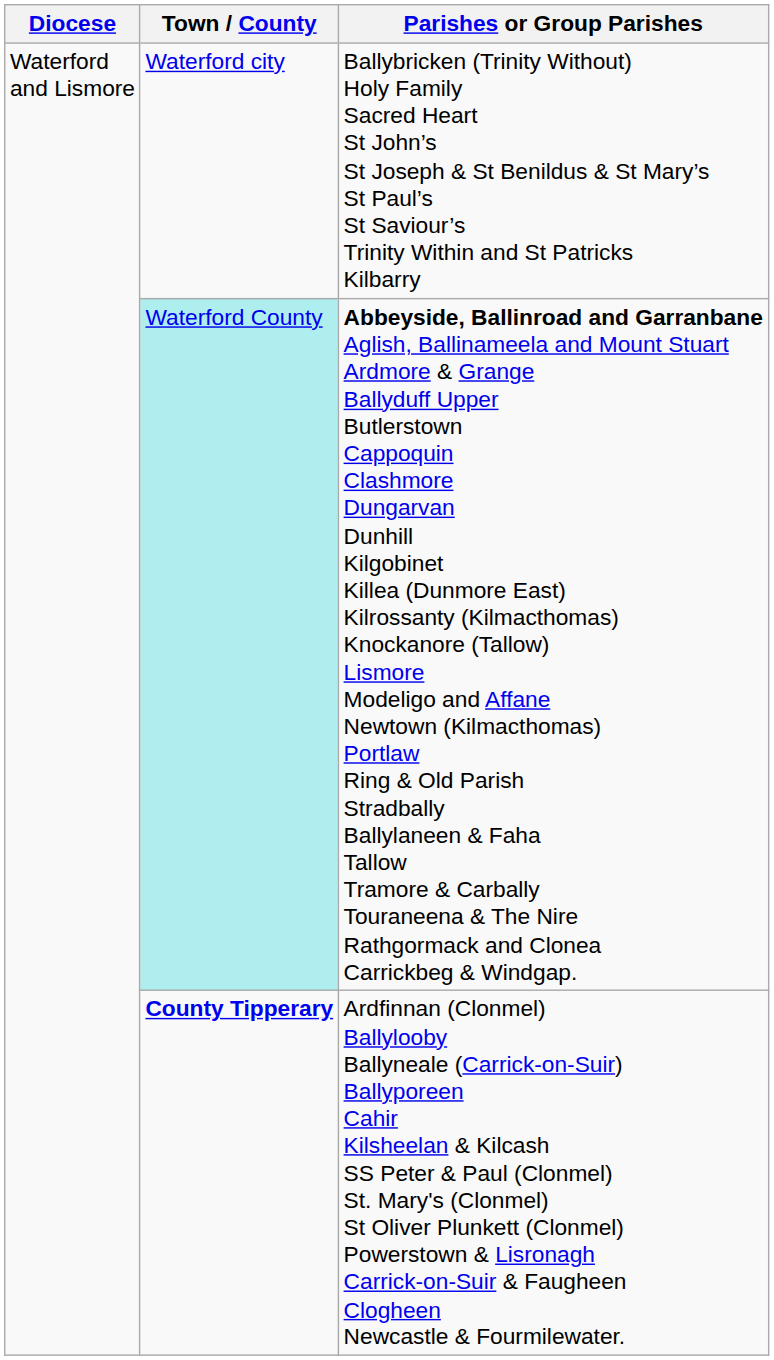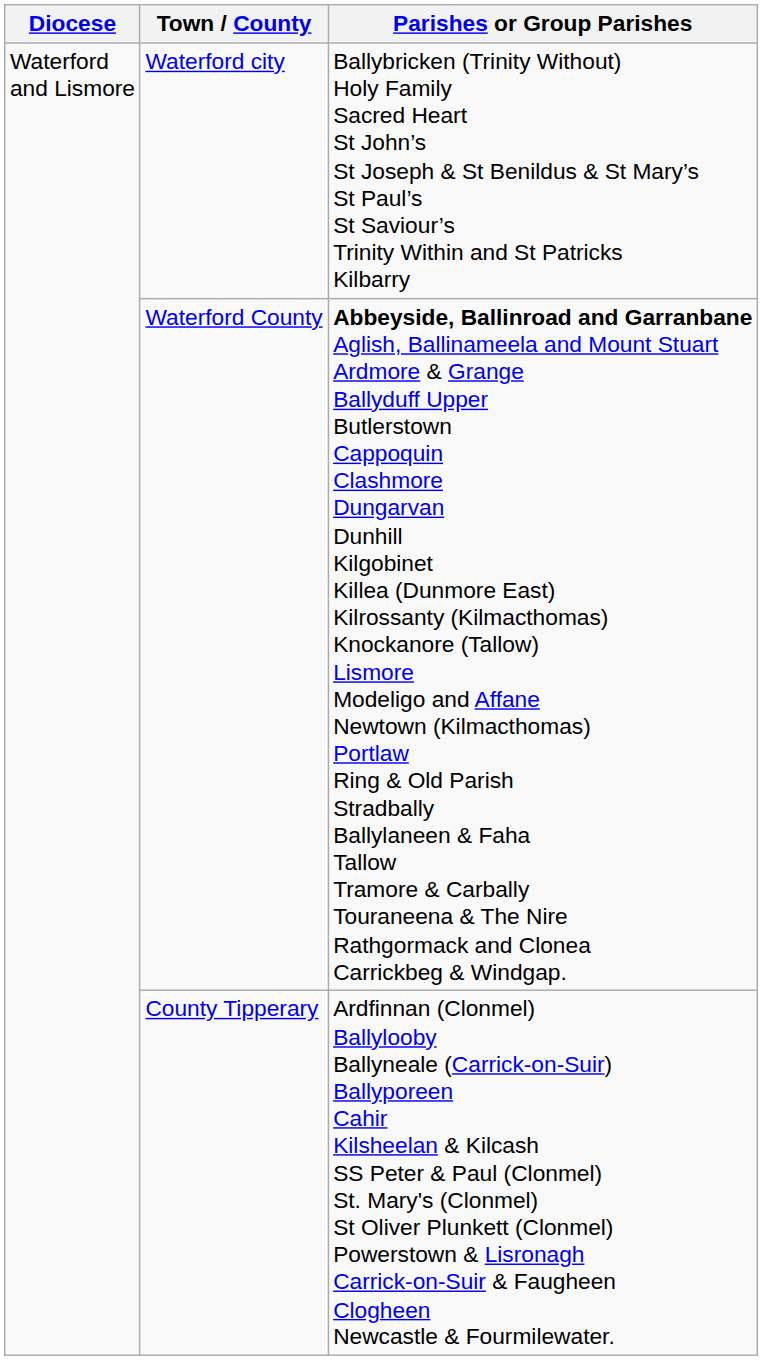(234, 317) paleturquoise background -> (234, 317) no background
(239, 1009) bold -> (232, 1009) normal
